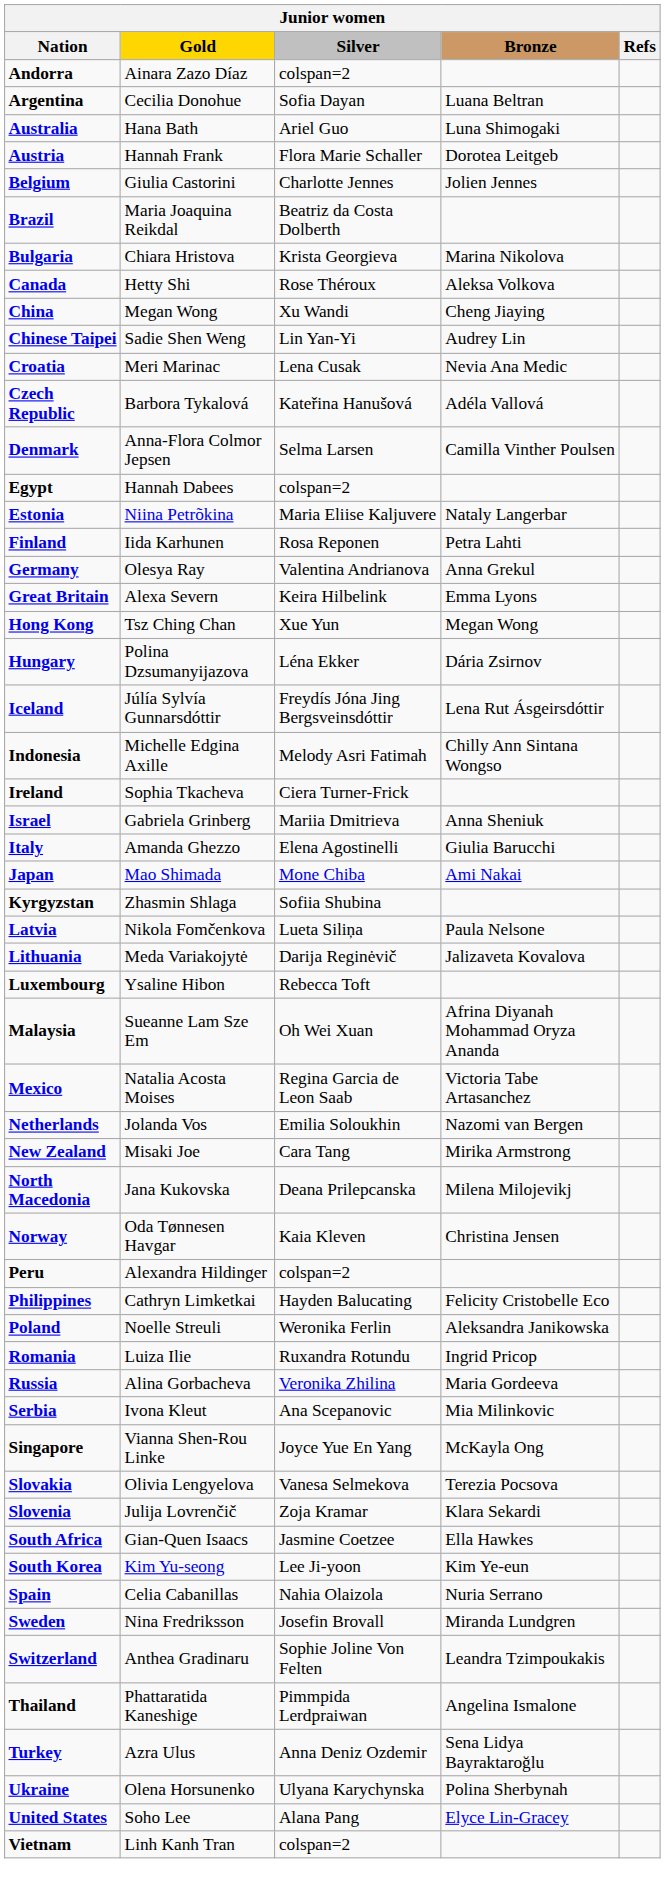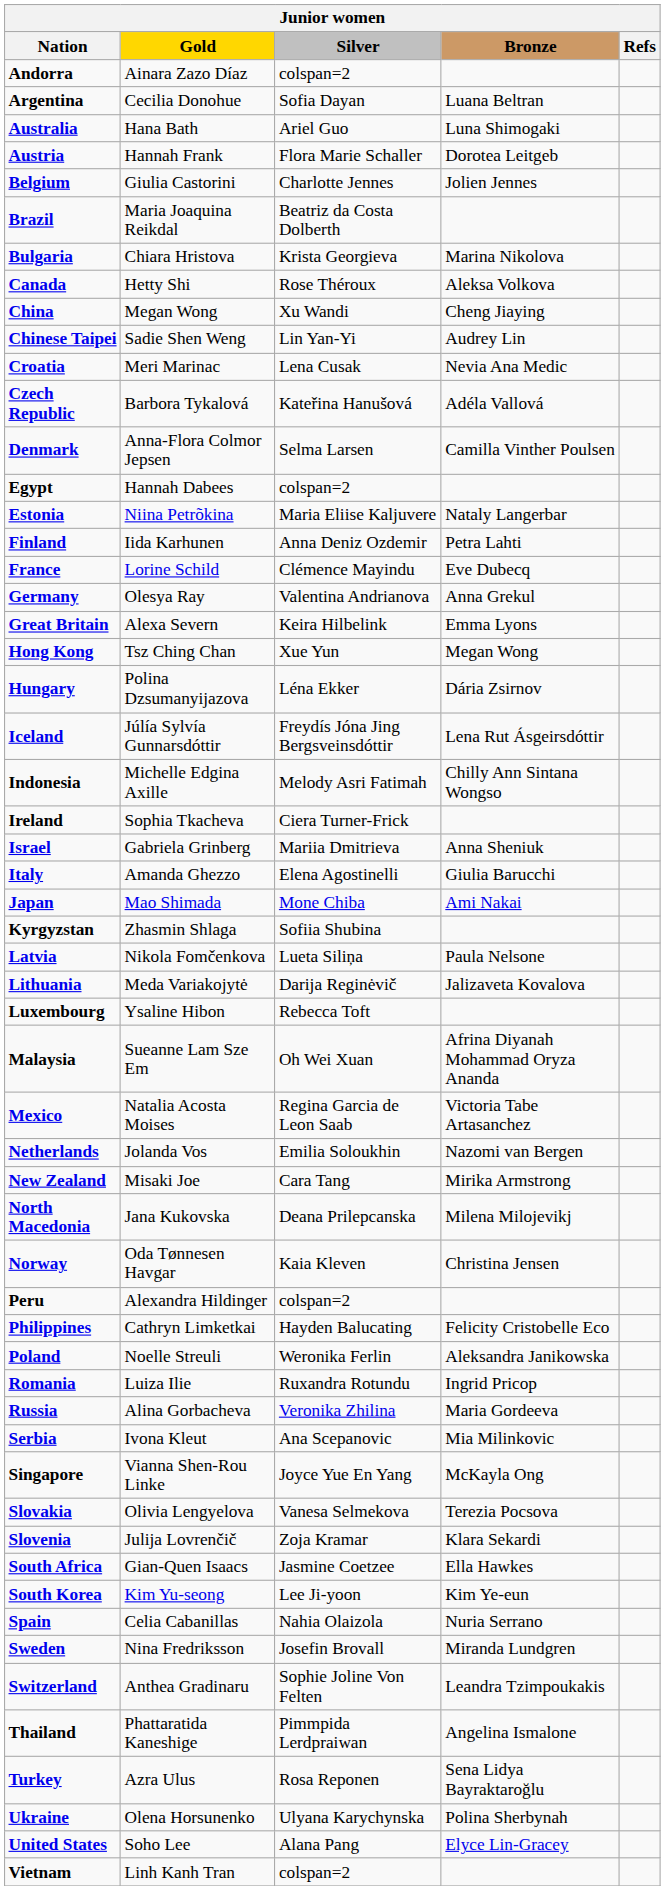(329, 542) Rosa Reponen -> (353, 542) Anna Deniz Ozdemir
+ row: (34, 569)
(353, 1752) Anna Deniz Ozdemir -> (329, 1779) Rosa Reponen
